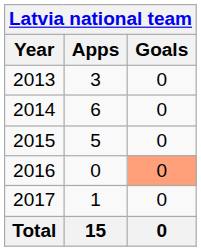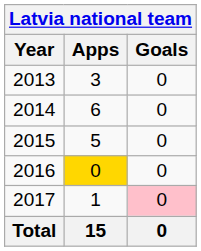(96, 170) no background -> (96, 170) gold background
(162, 170) lightsalmon background -> (162, 170) no background
(162, 200) no background -> (162, 200) pink background
